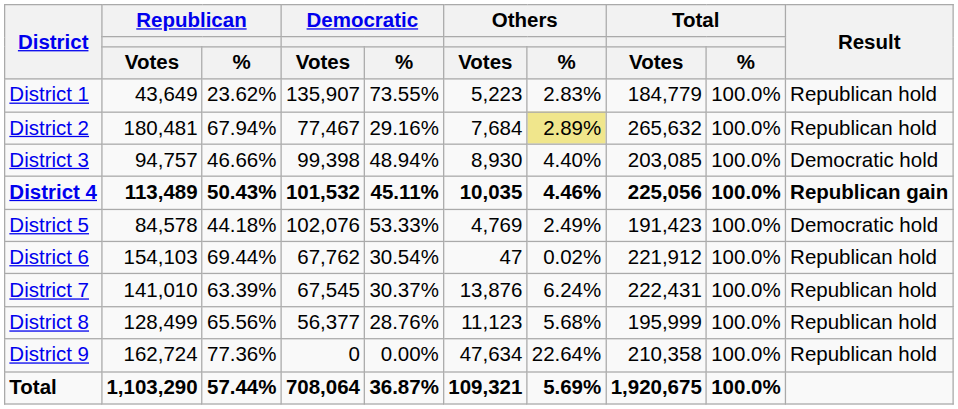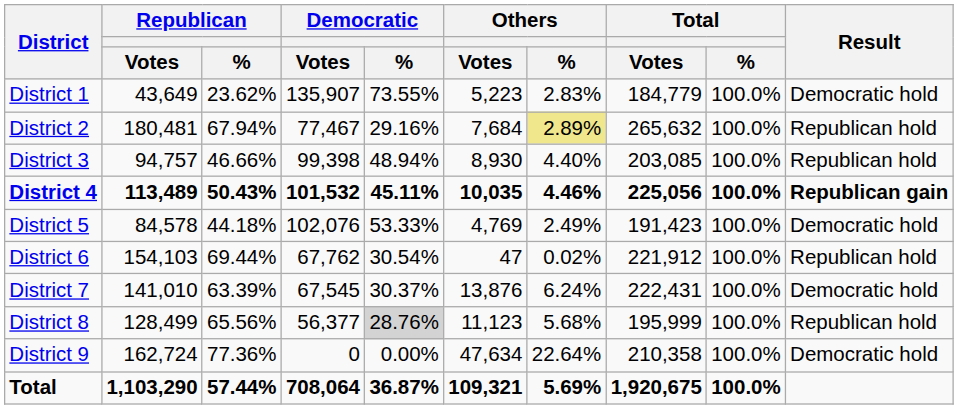(864, 95) Republican hold -> (864, 95) Democratic hold
(864, 160) Democratic hold -> (864, 160) Republican hold
(864, 290) Republican hold -> (864, 290) Democratic hold
(404, 322) no background -> (404, 322) lightgrey background
(864, 354) Republican hold -> (864, 354) Democratic hold
